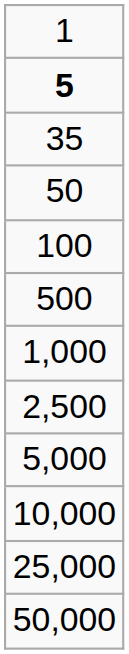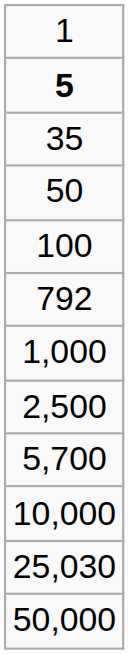(64, 298) 500 -> (64, 298) 792
(64, 459) 5,000 -> (64, 459) 5,700
(64, 566) 25,000 -> (64, 566) 25,030
